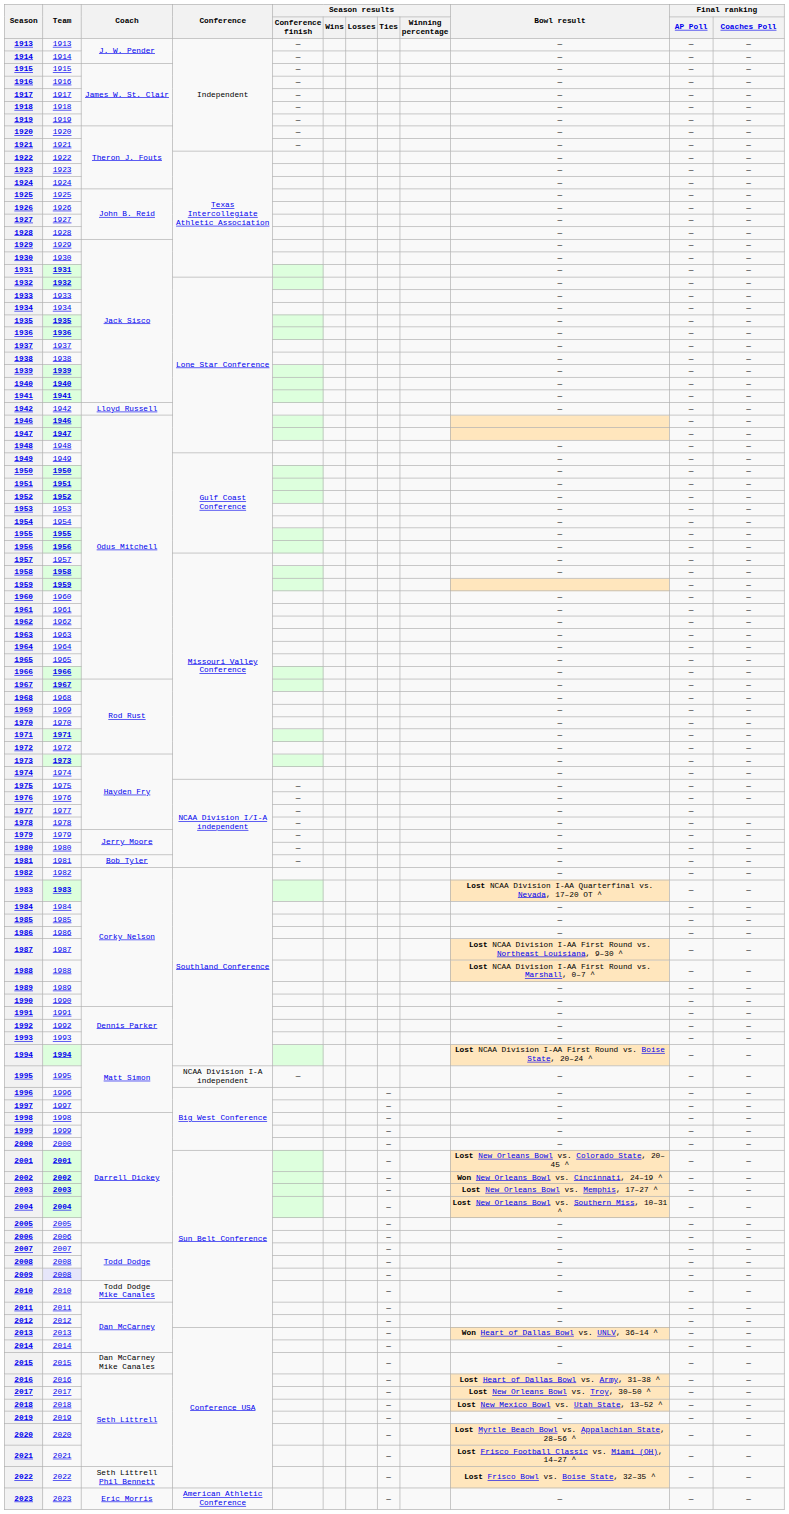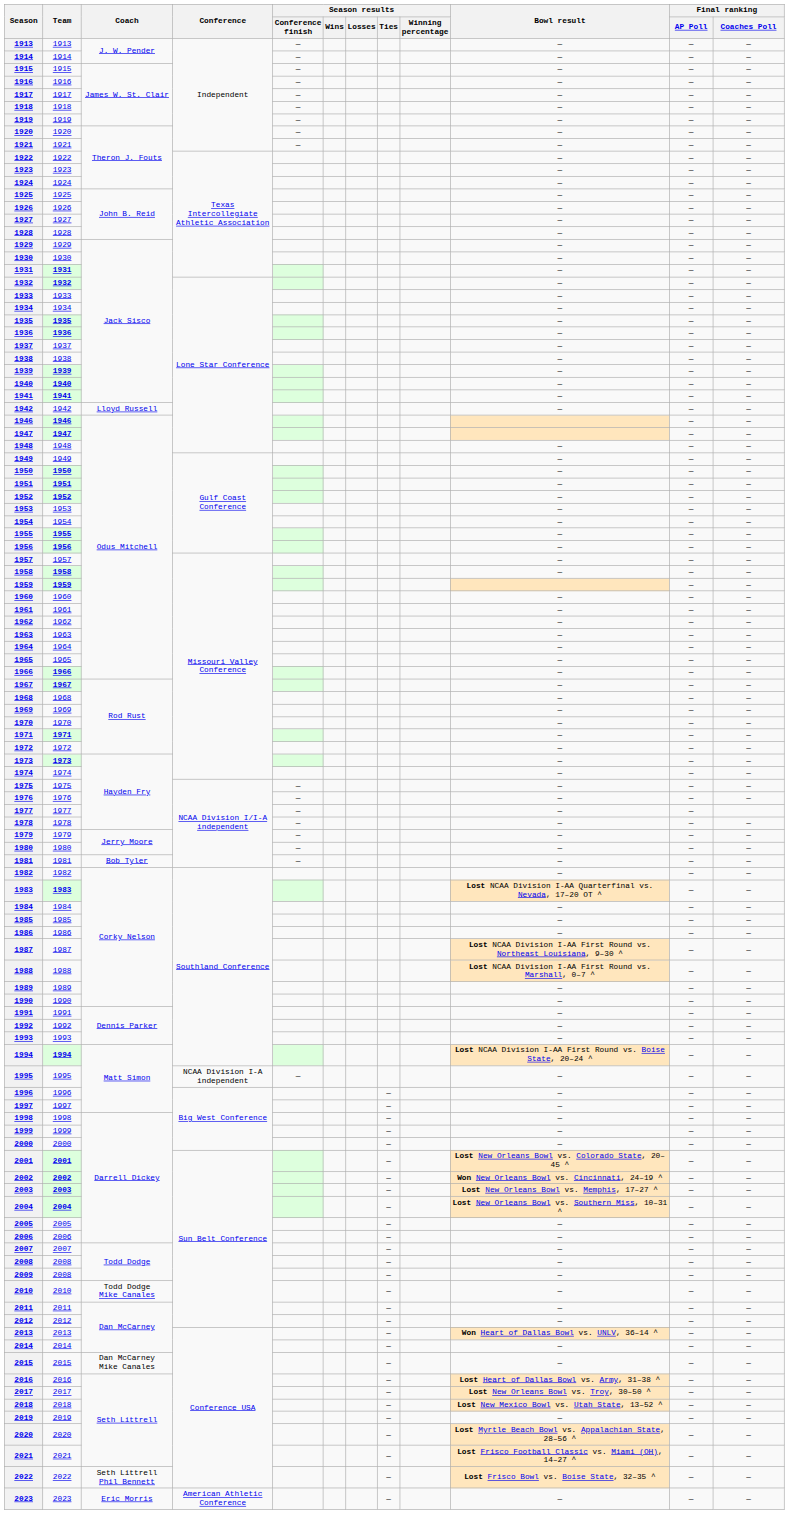(62, 1275) lavender background -> (62, 1275) no background
